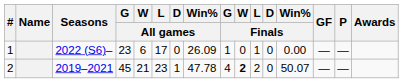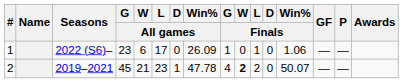(295, 50) 0.00 -> (295, 50) 1.06
